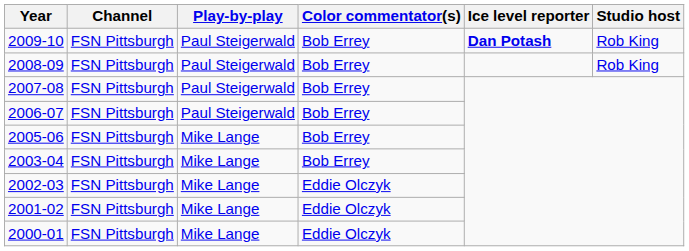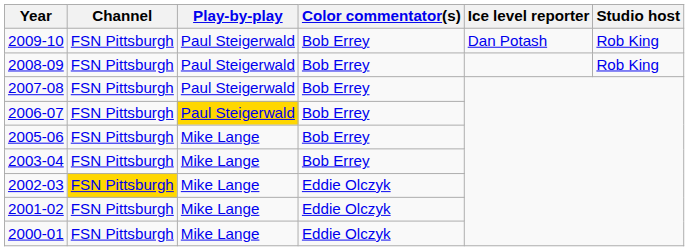(510, 40) bold -> (507, 40) normal
(238, 112) no background -> (238, 112) gold background
(122, 185) no background -> (122, 185) gold background
